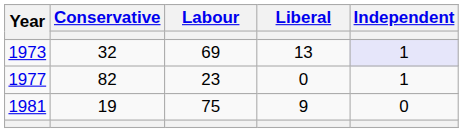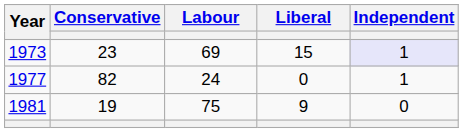(107, 52) 32 -> (107, 52) 23
(303, 52) 13 -> (303, 52) 15
(211, 79) 23 -> (211, 79) 24
